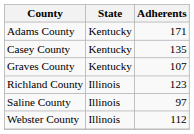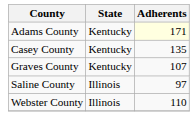(178, 31) no background -> (178, 31) lightyellow background
- row: (45, 84)
(178, 120) 112 -> (178, 102) 110
